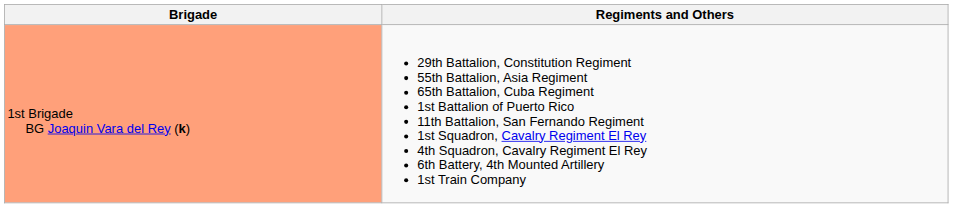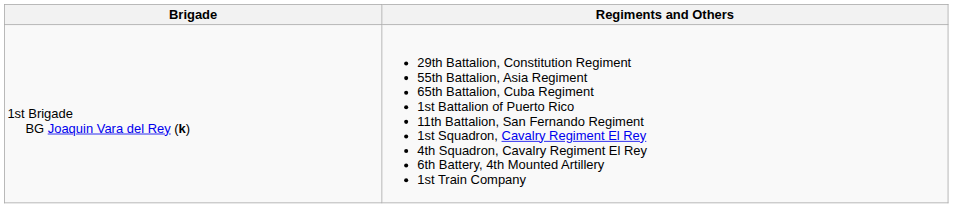(99, 121) lightsalmon background -> (99, 121) no background
